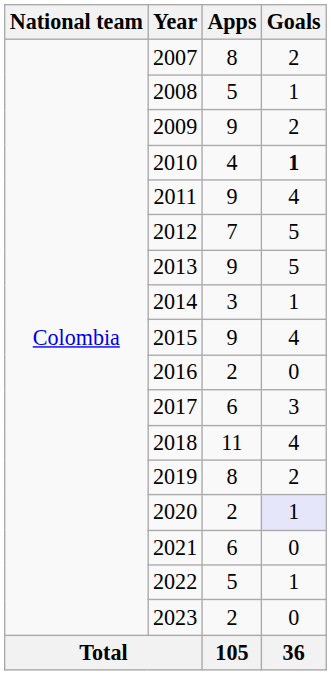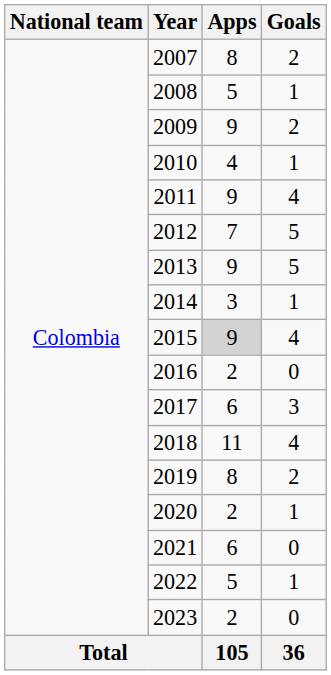(294, 162) bold -> (294, 162) normal
(232, 337) no background -> (232, 337) lightgrey background
(294, 512) lavender background -> (294, 512) no background
